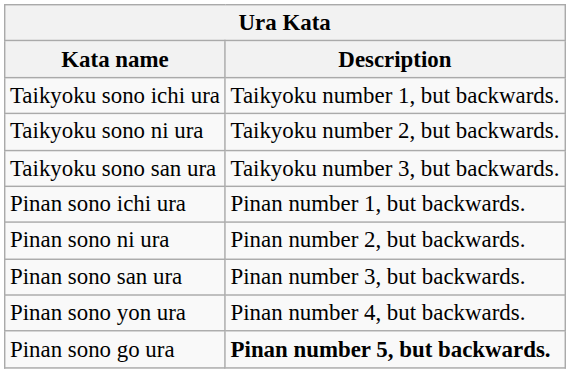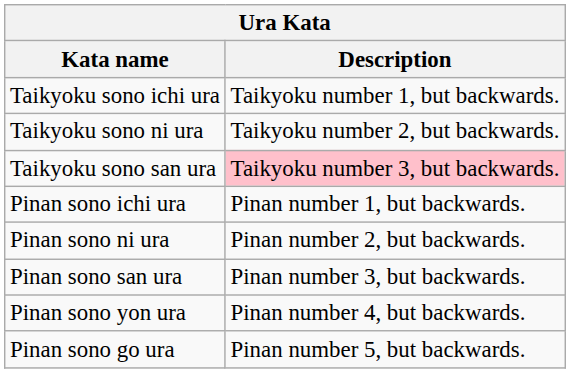(395, 167) no background -> (395, 167) pink background
(391, 349) bold -> (378, 349) normal
